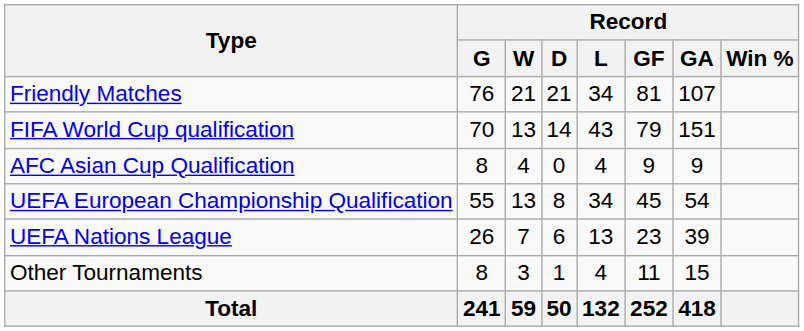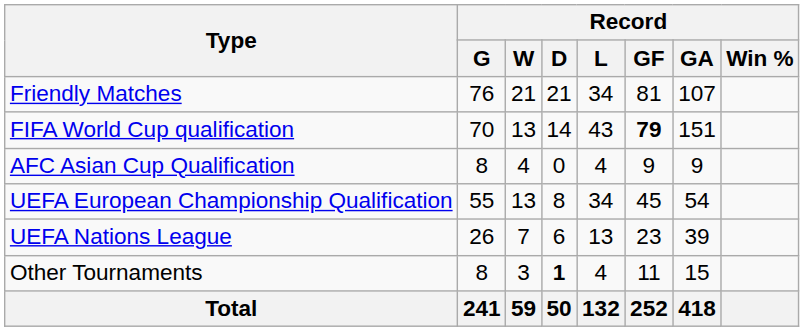(649, 129) normal -> (649, 129) bold
(559, 272) normal -> (559, 272) bold
